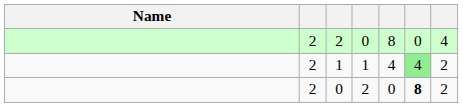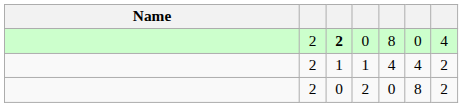(339, 41) normal -> (339, 41) bold
(418, 65) lightgreen background -> (418, 65) no background
(418, 89) bold -> (418, 89) normal
